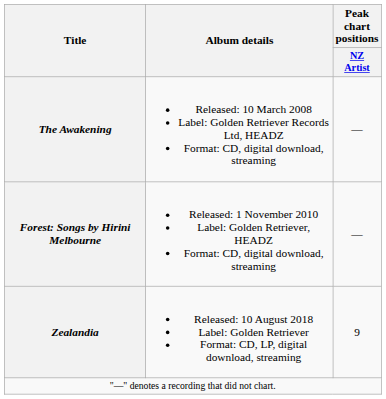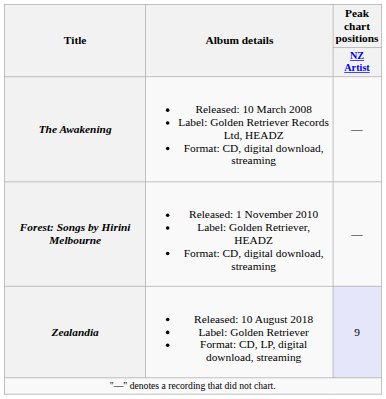(357, 332) no background -> (357, 332) lavender background
